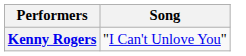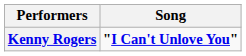(165, 39) normal -> (171, 39) bold
